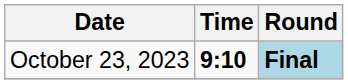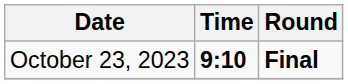(292, 59) lightblue background -> (292, 59) no background
